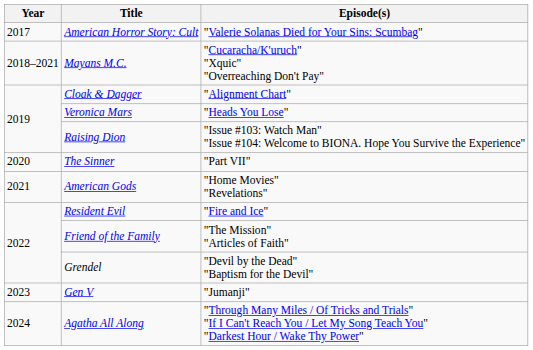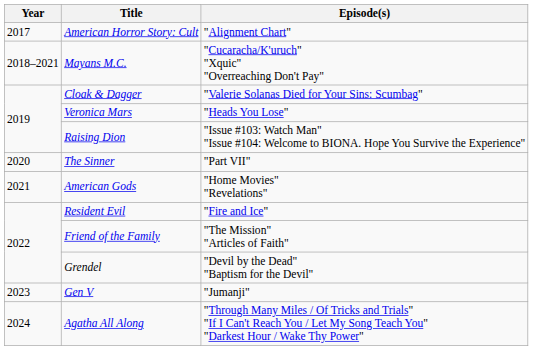(313, 31) "Valerie Solanas Died for Your Sins: Scumbag" -> (247, 31) "Alignment Chart"
(247, 94) "Alignment Chart" -> (313, 94) "Valerie Solanas Died for Your Sins: Scumbag"
